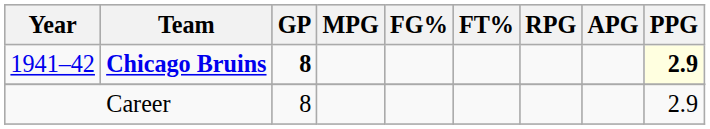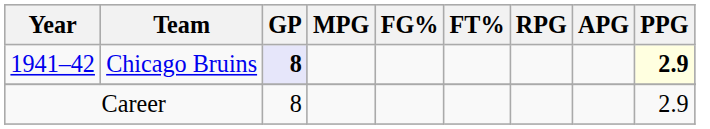(186, 64) bold -> (182, 64) normal
(305, 64) no background -> (296, 64) lavender background
